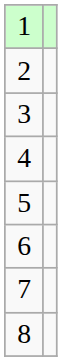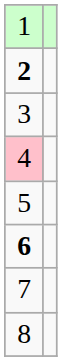(24, 70) normal -> (24, 70) bold
(24, 158) no background -> (24, 158) pink background
(24, 245) normal -> (24, 245) bold
